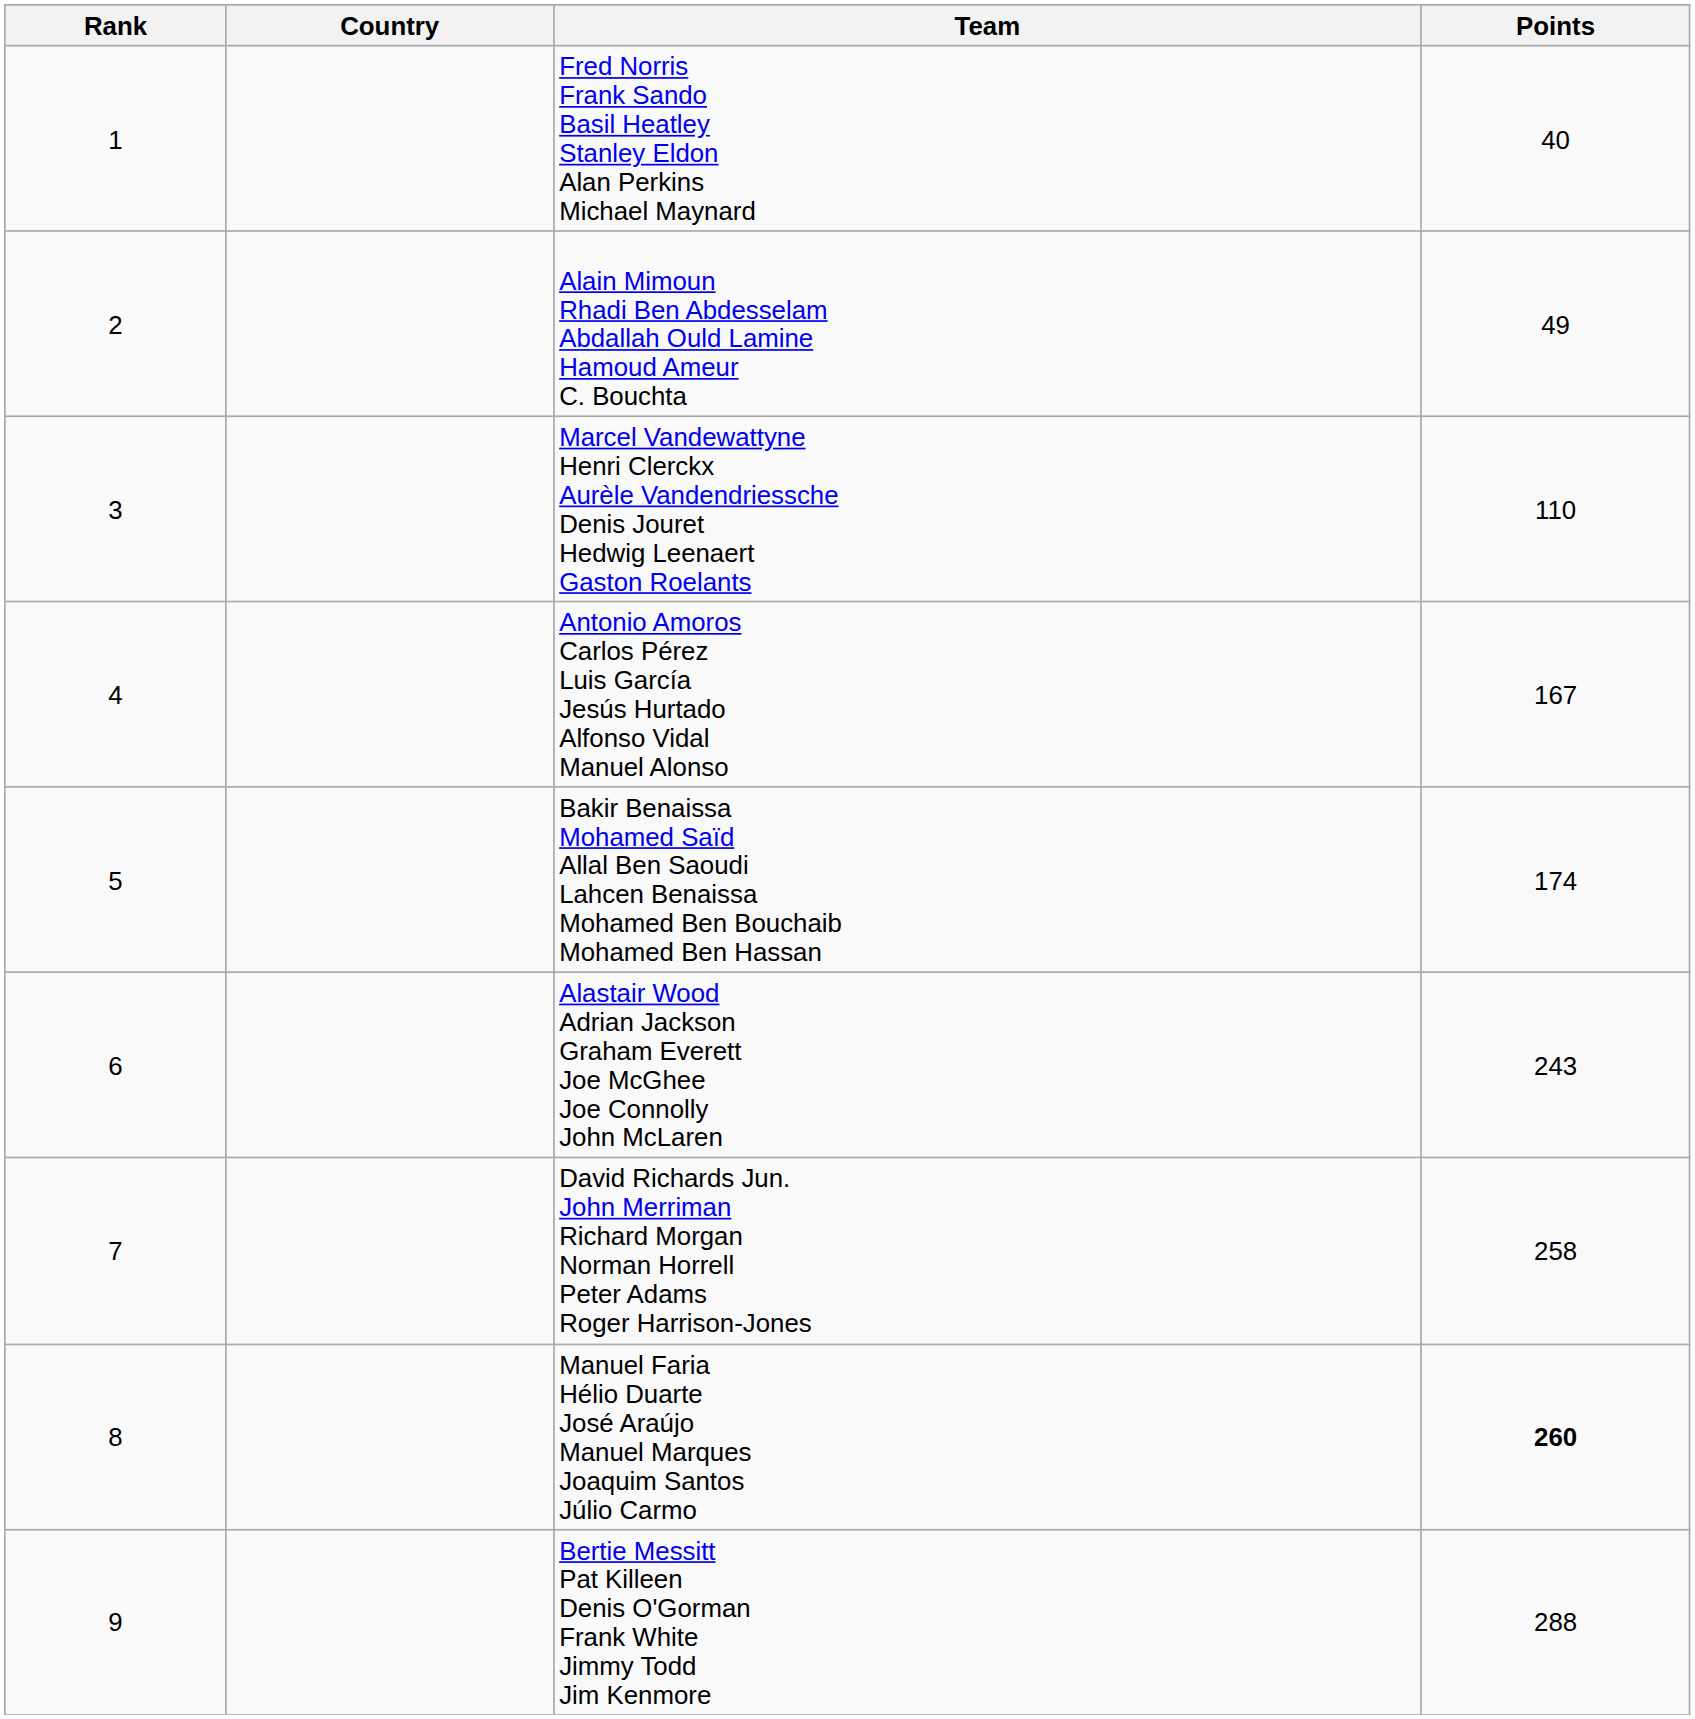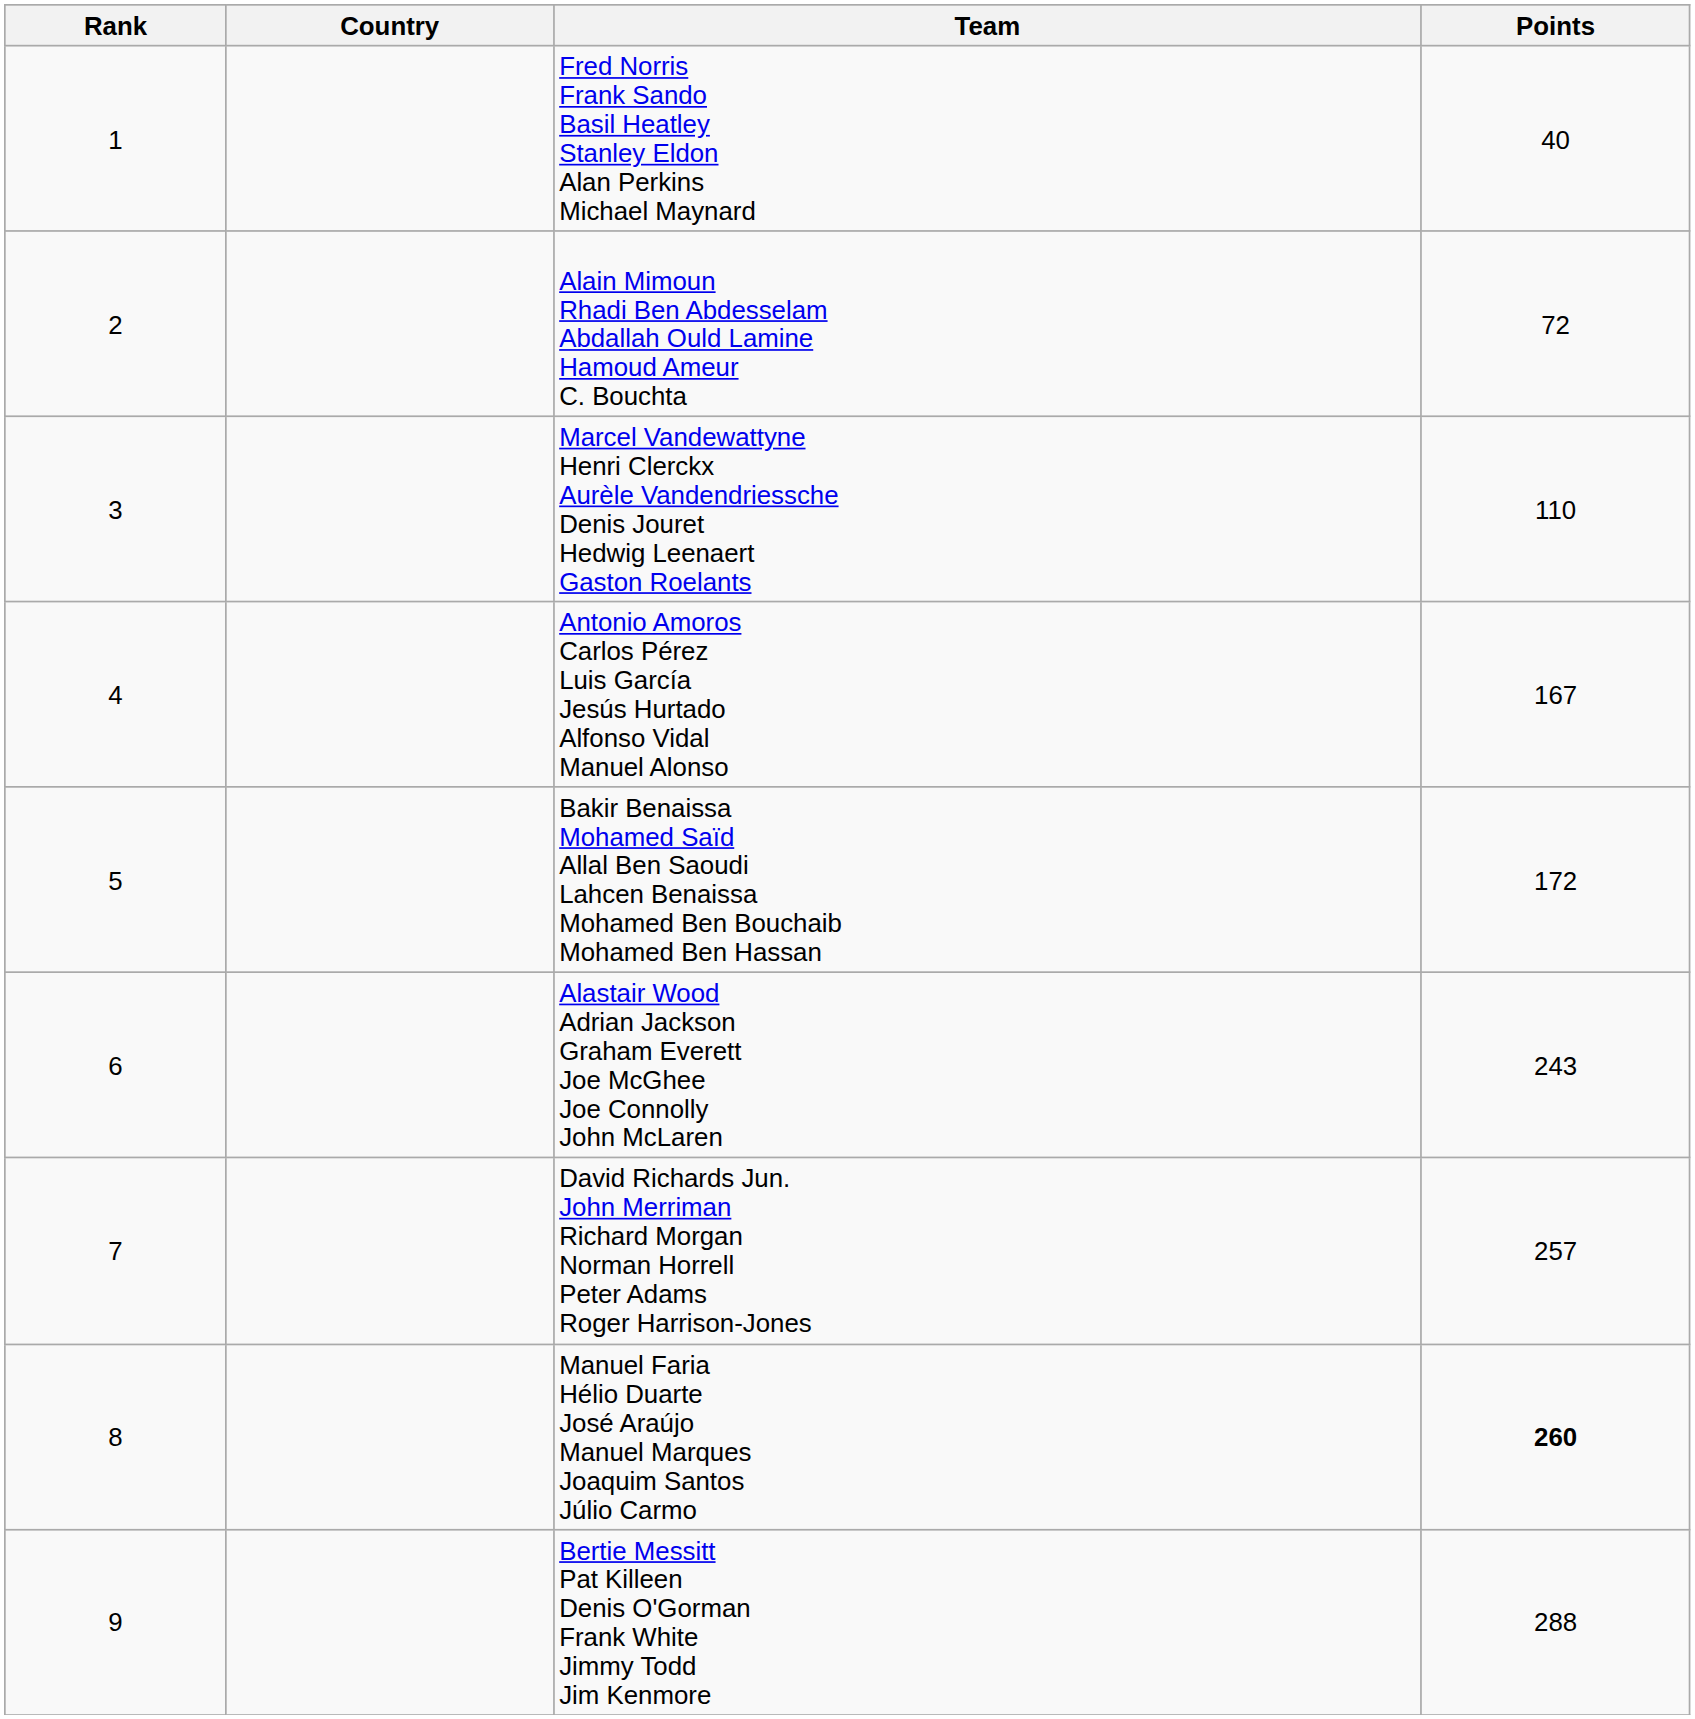(1556, 324) 49 -> (1556, 324) 72
(1556, 880) 174 -> (1556, 880) 172
(1556, 1251) 258 -> (1556, 1251) 257
